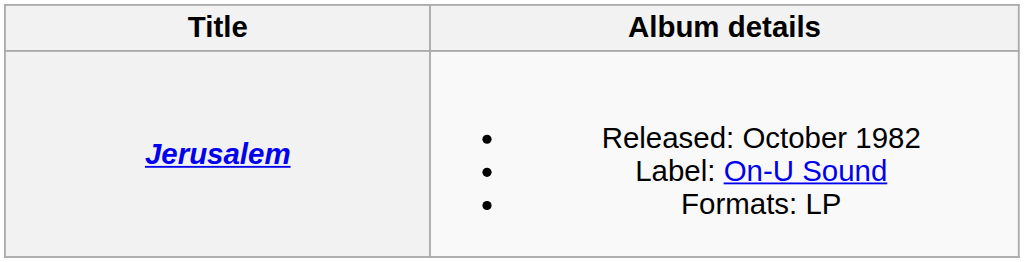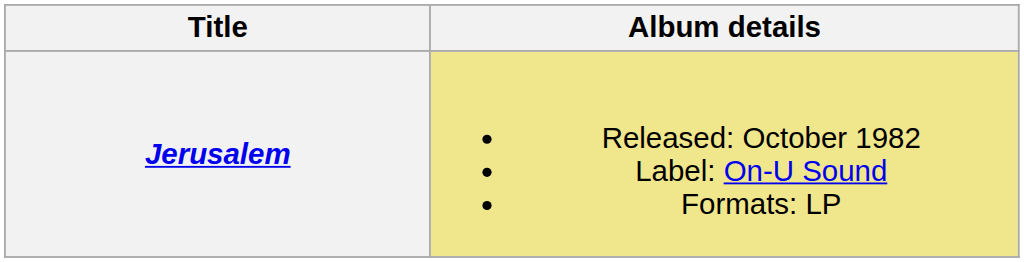(724, 171) no background -> (724, 171) khaki background
